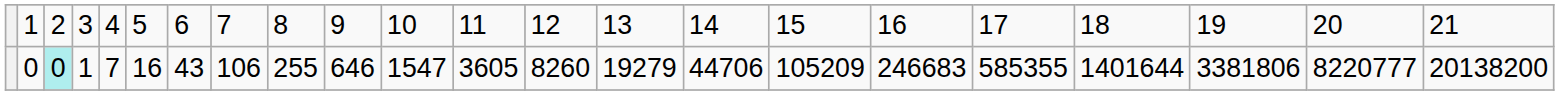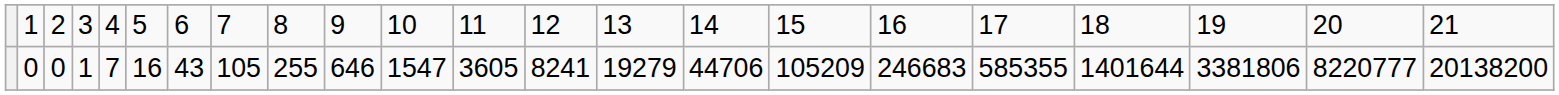(58, 68) paleturquoise background -> (58, 68) no background
(239, 68) 106 -> (239, 68) 105
(560, 68) 8260 -> (560, 68) 8241
